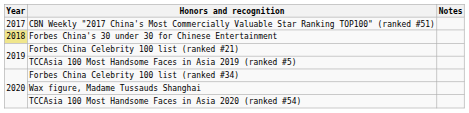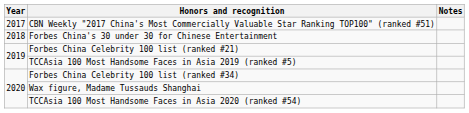(16, 37) khaki background -> (16, 37) no background
